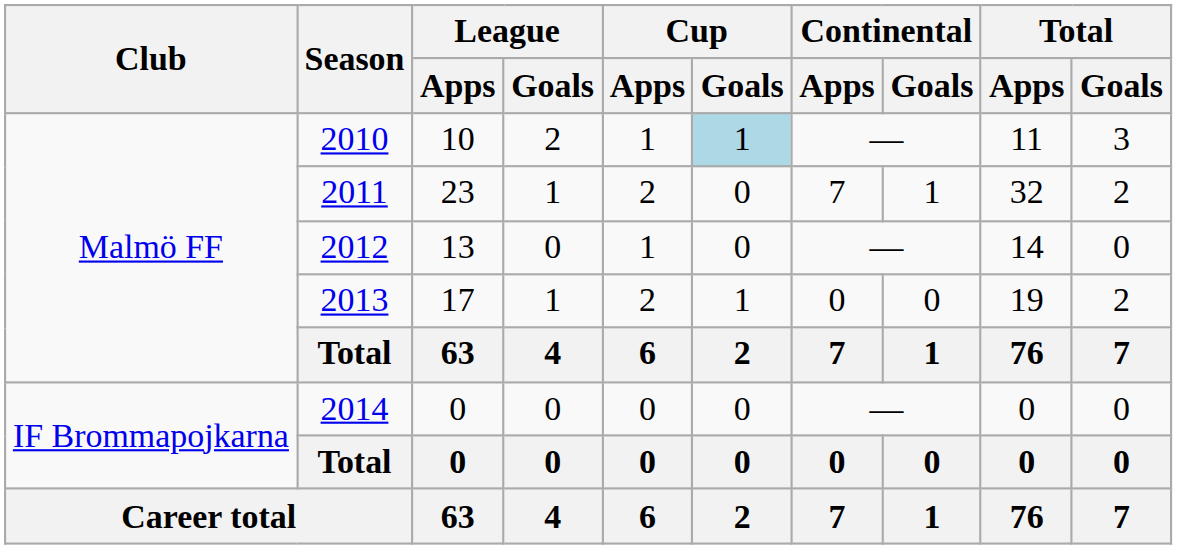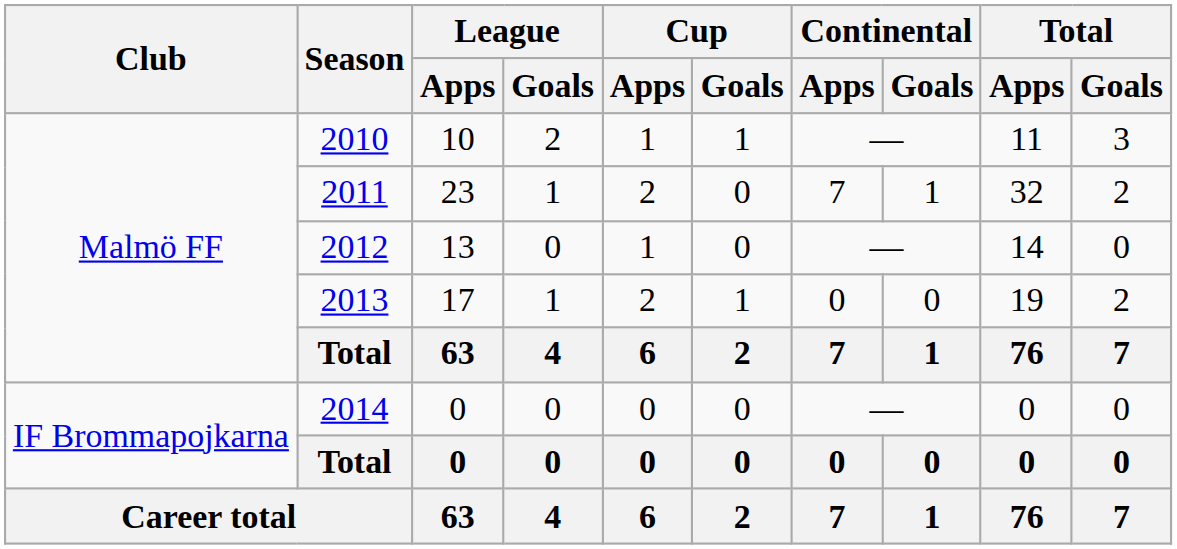(742, 138) lightblue background -> (742, 138) no background
